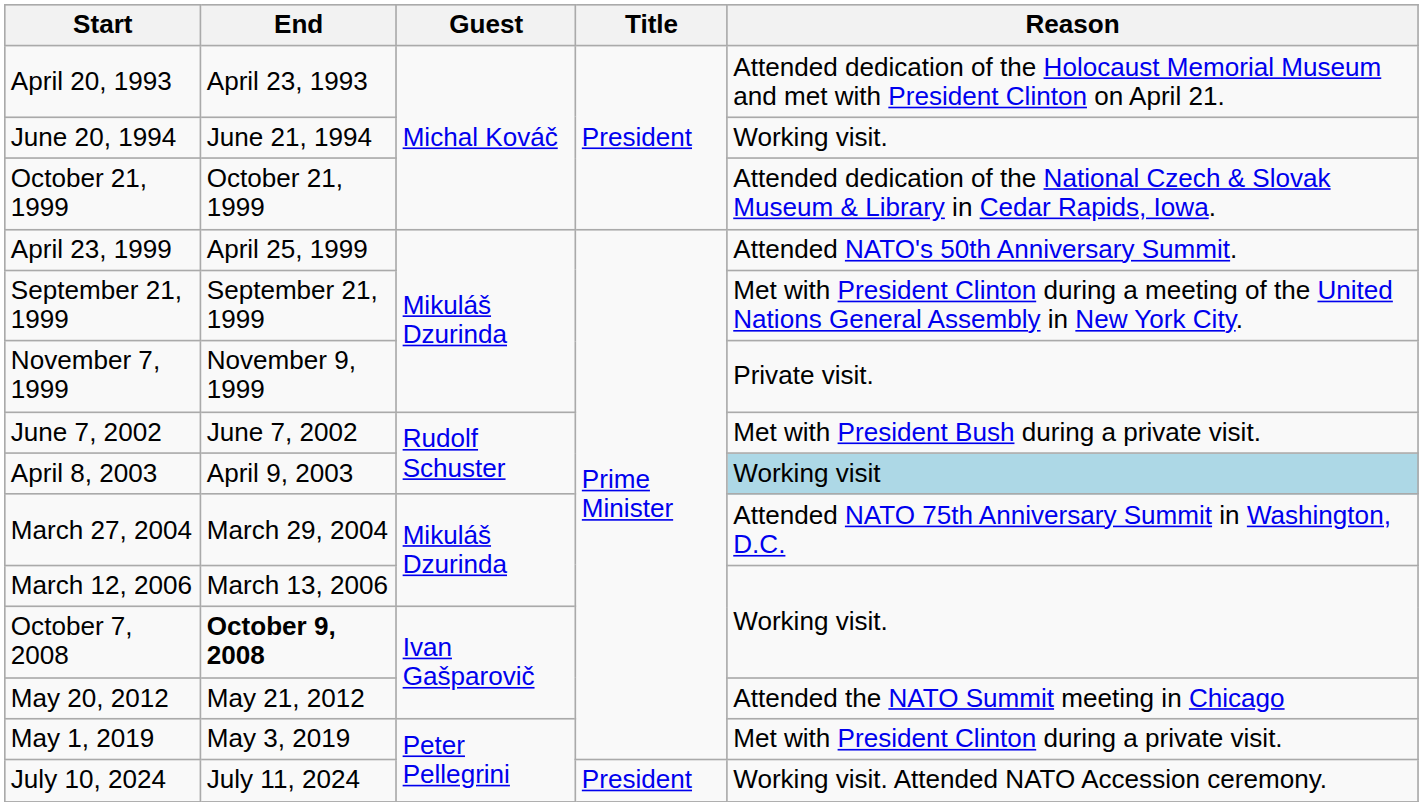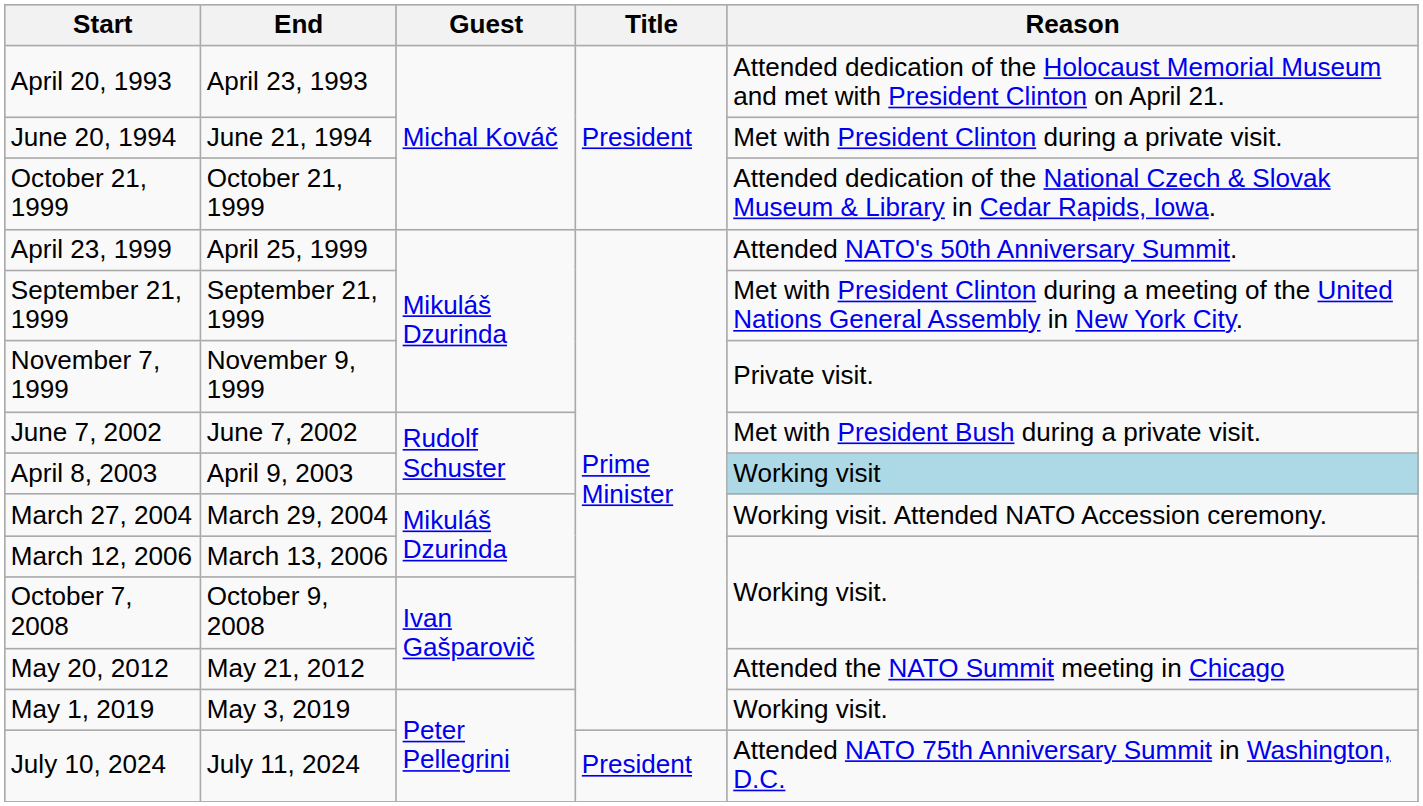(811, 137) Working visit. -> (1008, 137) Met with President Clinton during a private visit.
(1062, 529) Attended NATO 75th Anniversary Summit in Washington, D.C. -> (1030, 514) Working visit. Attended NATO Accession ceremony.
(271, 641) bold -> (268, 612) normal
(1008, 738) Met with President Clinton during a private visit. -> (811, 709) Working visit.
(1030, 780) Working visit. Attended NATO Accession ceremony. -> (1062, 765) Attended NATO 75th Anniversary Summit in Washington, D.C.
